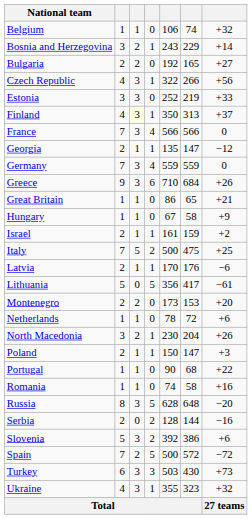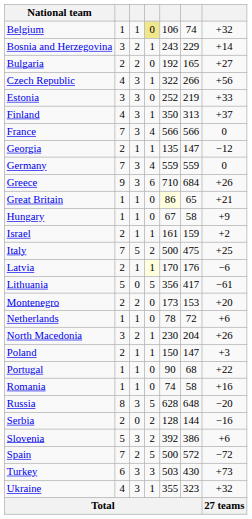(152, 30) no background -> (152, 30) khaki background
(137, 115) lightyellow background -> (137, 115) no background
(170, 200) no background -> (170, 200) lightyellow background
(152, 268) no background -> (152, 268) lightyellow background
